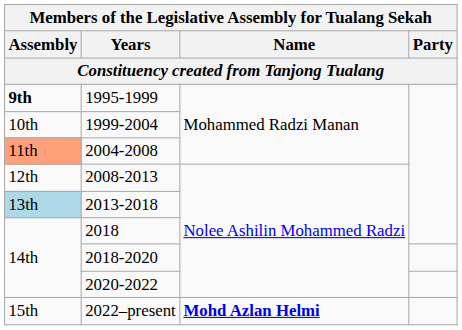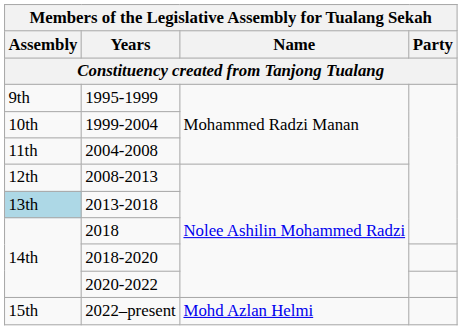(20, 97) bold -> (19, 97) normal
(23, 151) lightsalmon background -> (23, 151) no background
(252, 310) bold -> (248, 310) normal
